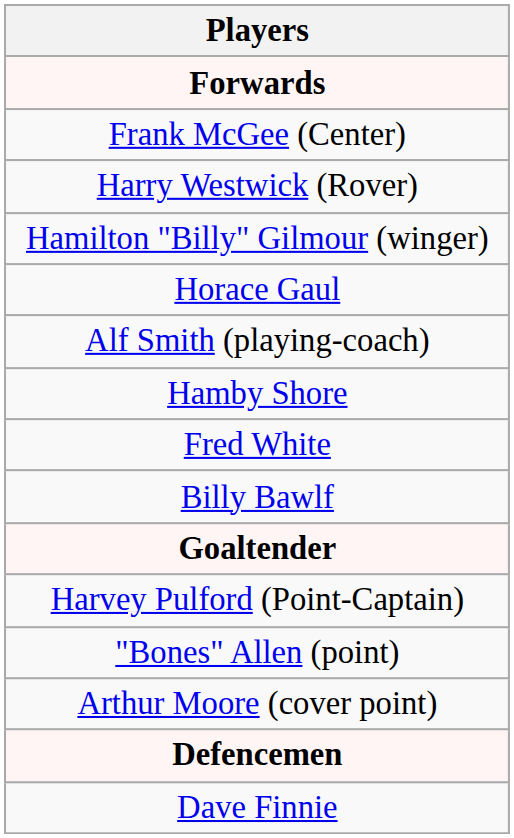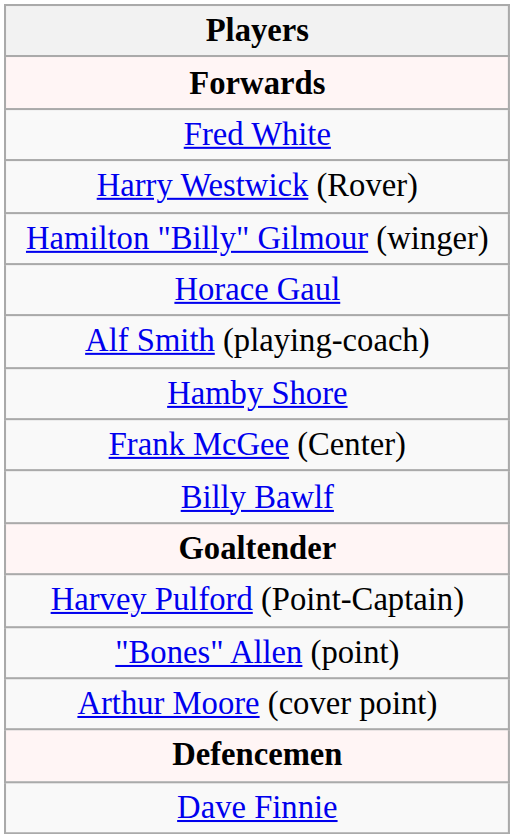(257, 133) Frank McGee (Center) -> (257, 133) Fred White
(257, 444) Fred White -> (257, 444) Frank McGee (Center)
